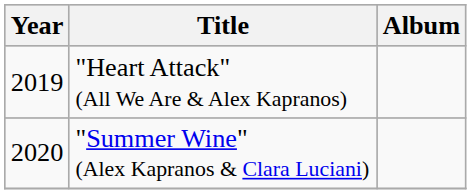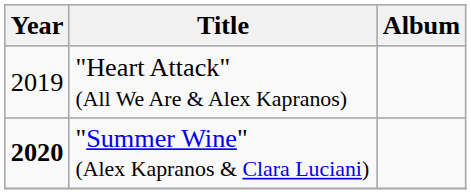(37, 152) normal -> (37, 152) bold
